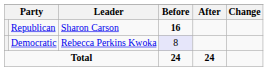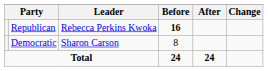(90, 27) Sharon Carson -> (109, 27) Rebecca Perkins Kwoka
(109, 43) Rebecca Perkins Kwoka -> (90, 43) Sharon Carson
(176, 43) lavender background -> (176, 43) no background
